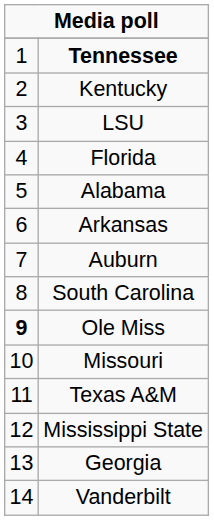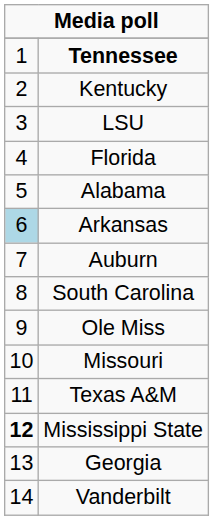(22, 225) no background -> (22, 225) lightblue background
(22, 327) bold -> (22, 327) normal
(22, 429) normal -> (22, 429) bold
